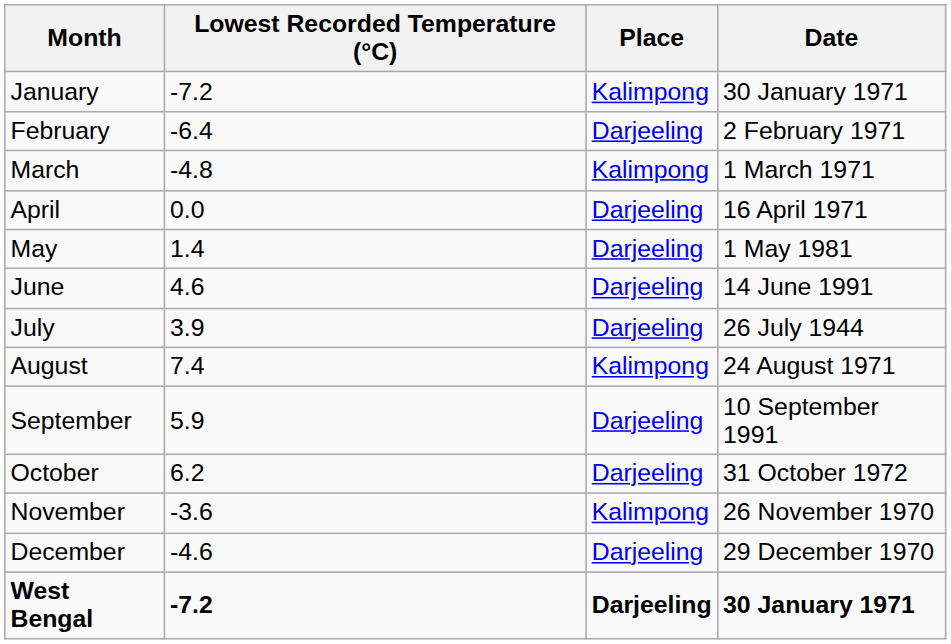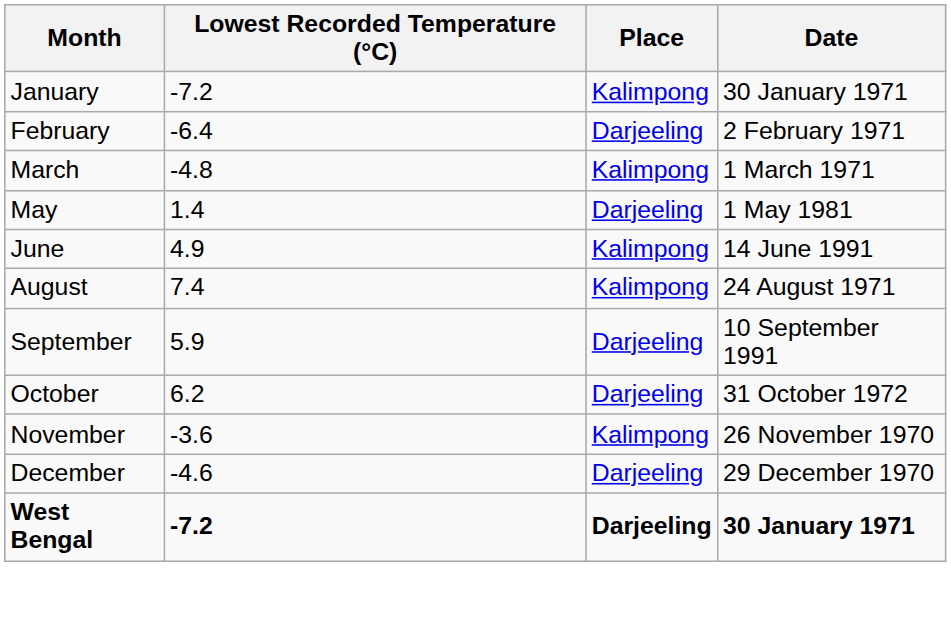- row: (35, 209)
(187, 288) 4.6 -> (187, 248) 4.9
(648, 288) Darjeeling -> (650, 248) Kalimpong
- row: (33, 327)
